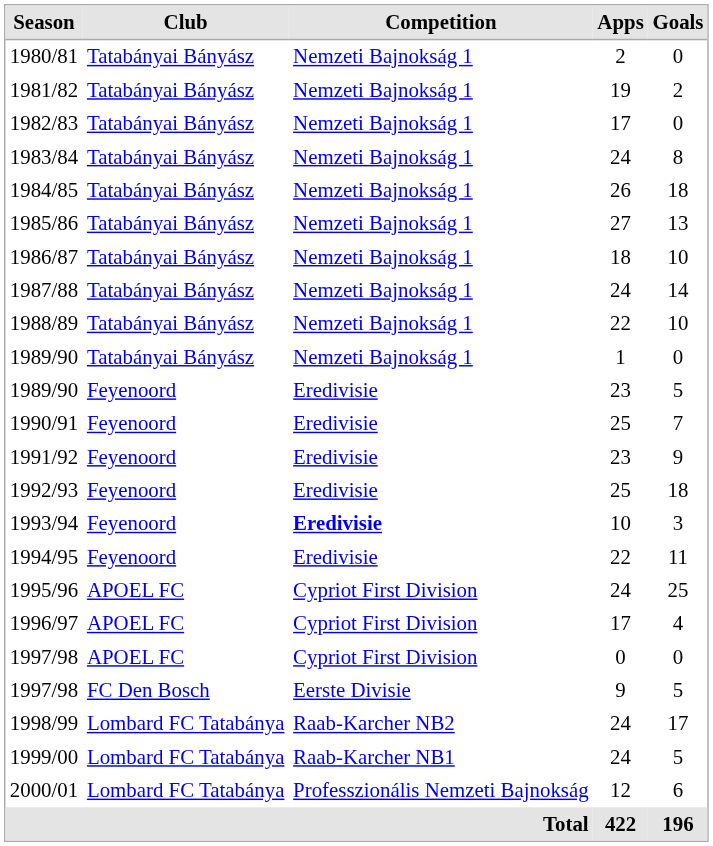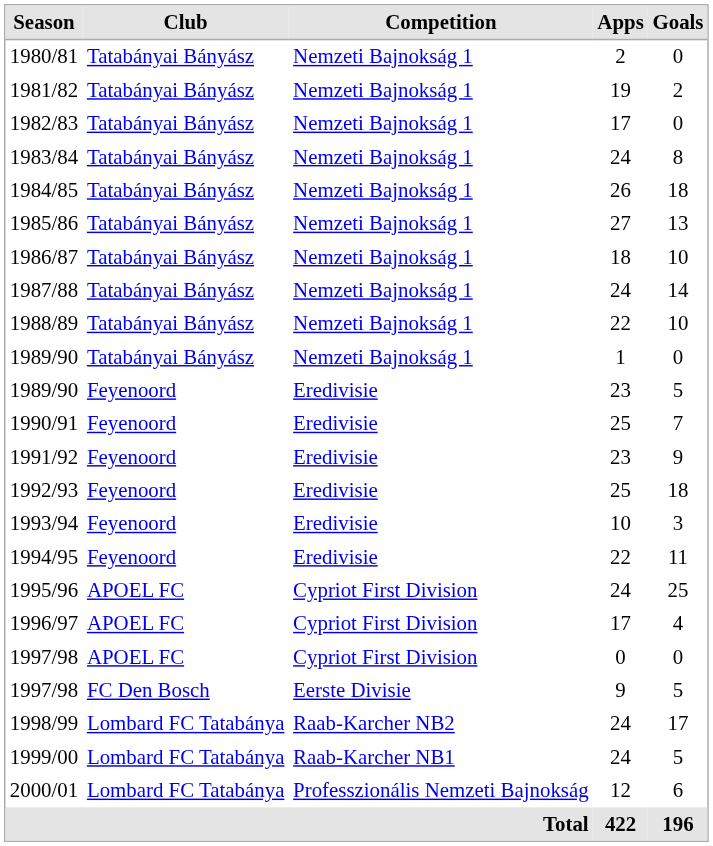(338, 523) bold -> (335, 523) normal
